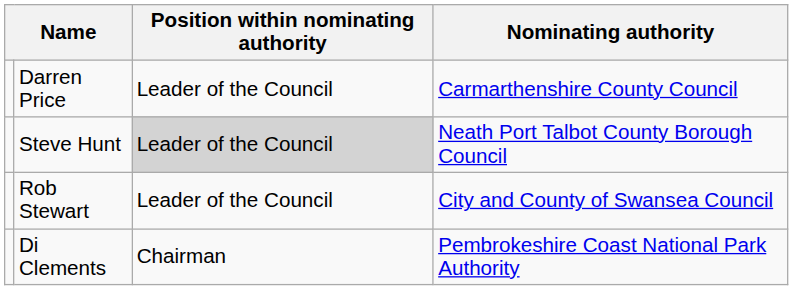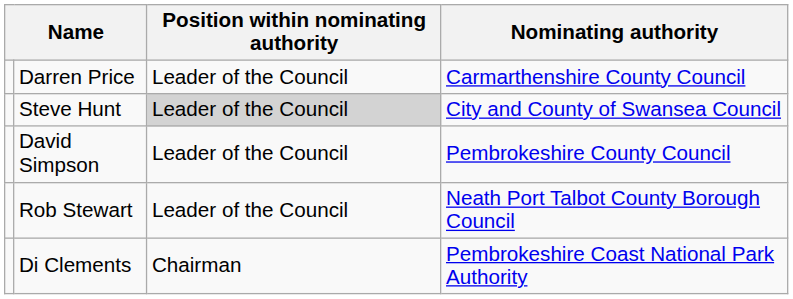(595, 144) Neath Port Talbot County Borough Council -> (614, 109) City and County of Swansea Council
+ row: (59, 153)
(606, 200) City and County of Swansea Council -> (603, 209) Neath Port Talbot County Borough Council
